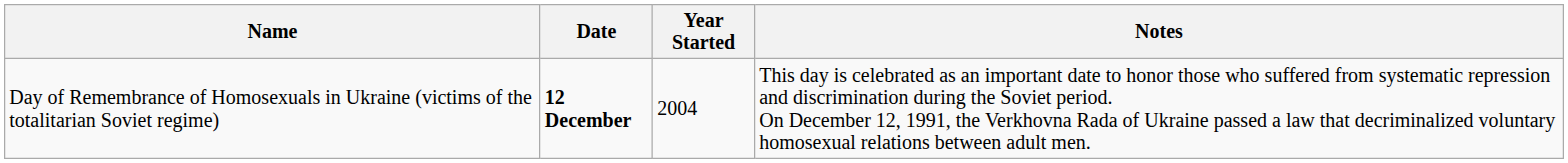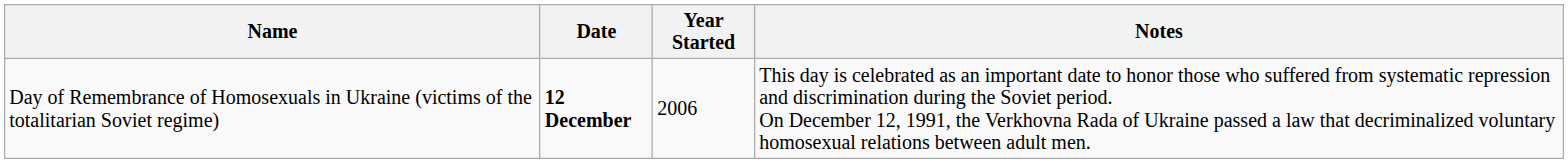(677, 108) 2004 -> (677, 108) 2006
